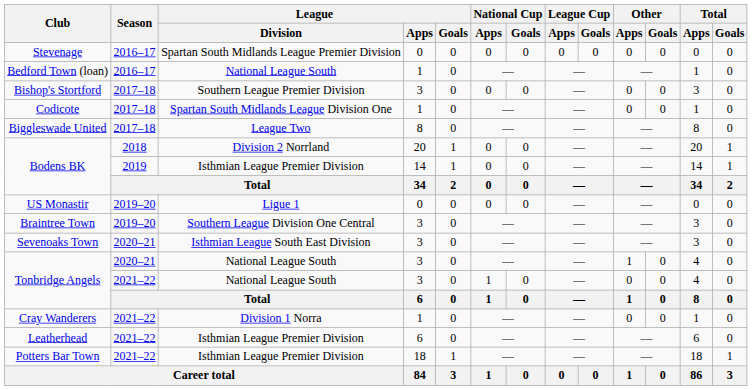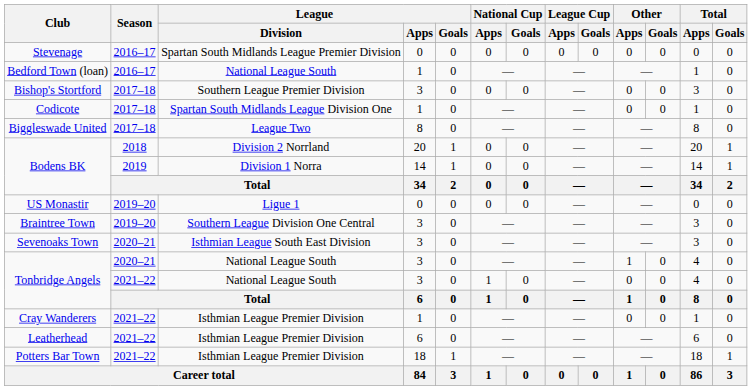(281, 166) Isthmian League Premier Division -> (281, 166) Division 1 Norra
(281, 318) Division 1 Norra -> (281, 318) Isthmian League Premier Division
